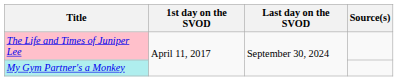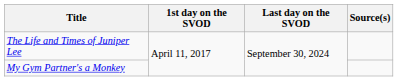(68, 46) pink background -> (68, 46) no background
(66, 68) paleturquoise background -> (66, 68) no background
